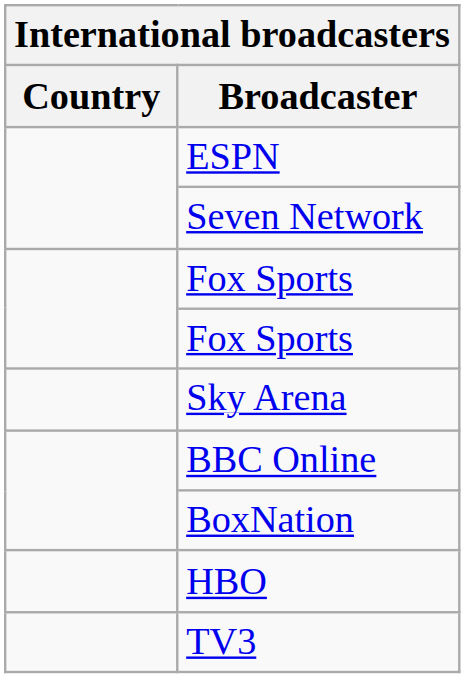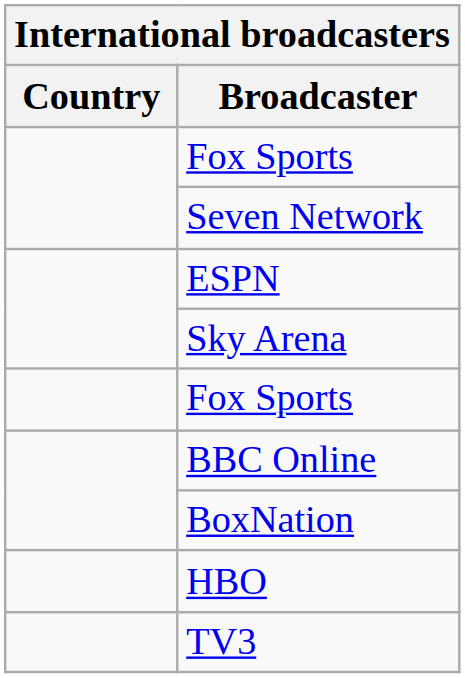(233, 156) ESPN -> (270, 156) Fox Sports
(270, 277) Fox Sports -> (233, 277) ESPN
(270, 338) Fox Sports -> (266, 338) Sky Arena
(266, 398) Sky Arena -> (270, 398) Fox Sports
